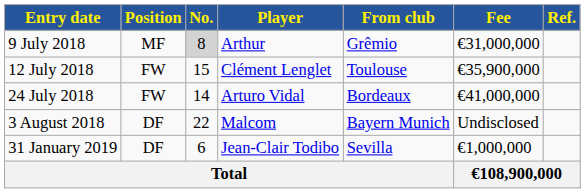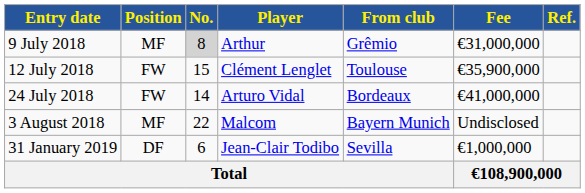(153, 122) DF -> (153, 122) MF
